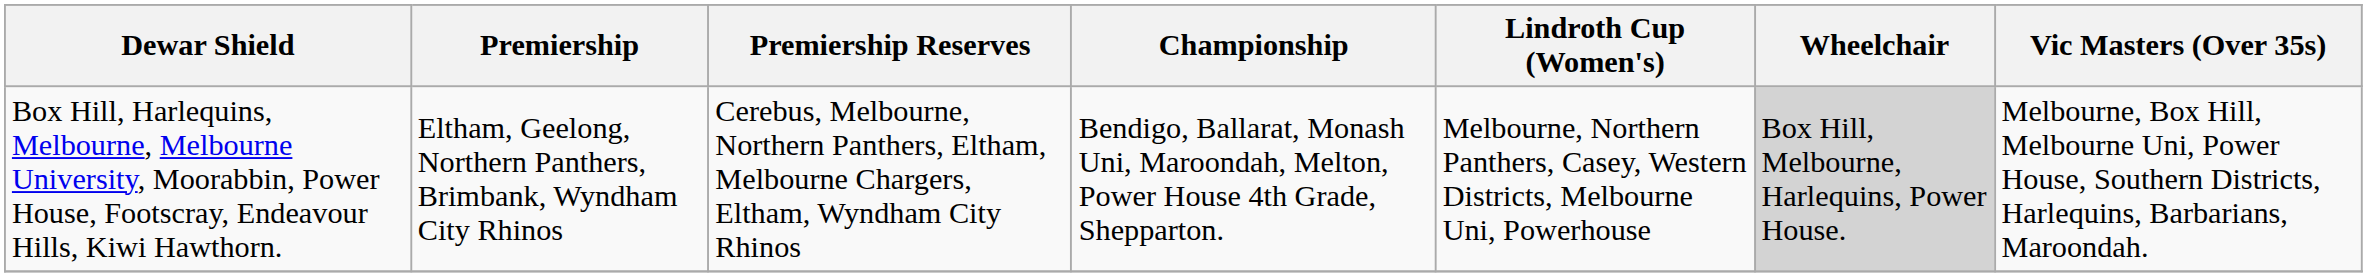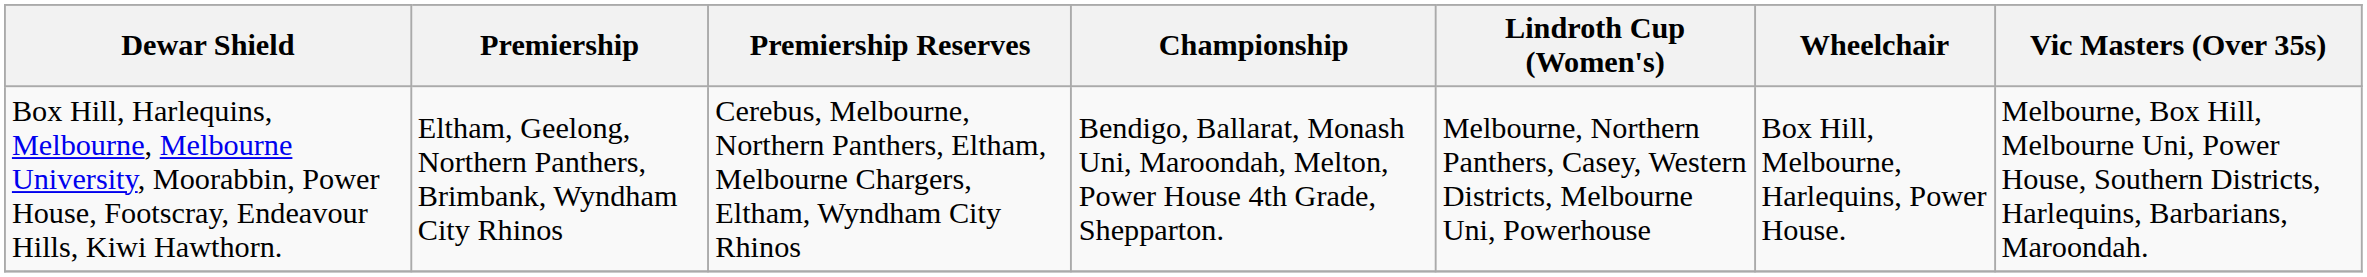(1874, 178) lightgrey background -> (1874, 178) no background
